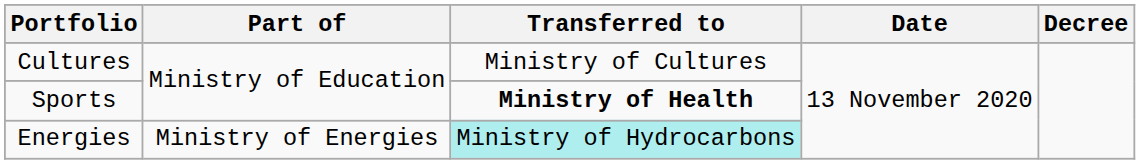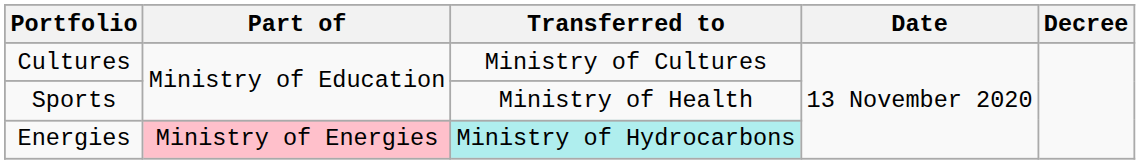(626, 101) bold -> (626, 101) normal
(297, 139) no background -> (297, 139) pink background
